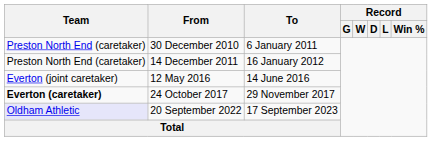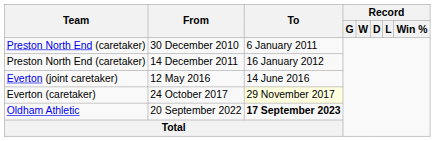(54, 95) bold -> (51, 95) normal
(291, 95) no background -> (291, 95) lightyellow background
(43, 111) lavender background -> (43, 111) no background
(292, 111) normal -> (294, 111) bold
